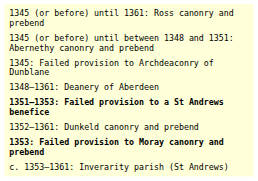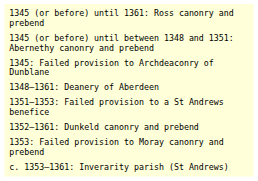(117, 108) bold -> (117, 108) normal
(117, 147) bold -> (117, 147) normal
